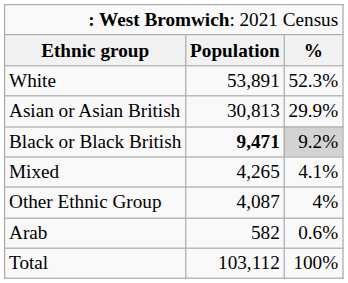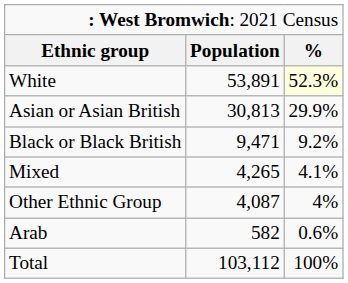(313, 80) no background -> (313, 80) lightyellow background
(258, 141) bold -> (258, 141) normal
(318, 141) lightgrey background -> (318, 141) no background
